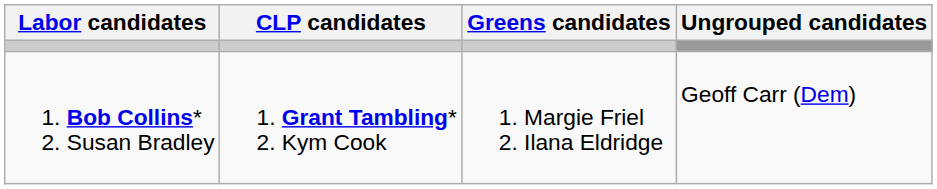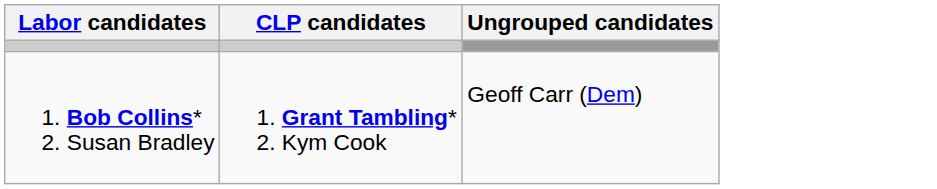- column: (569, 22)
